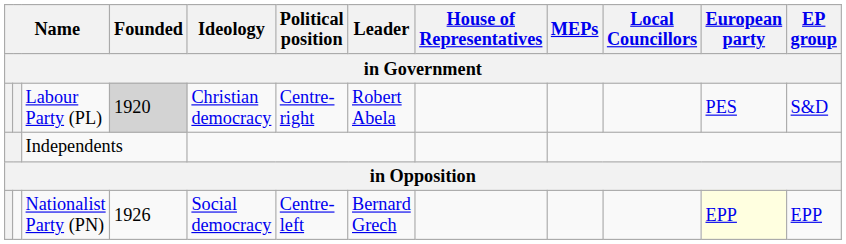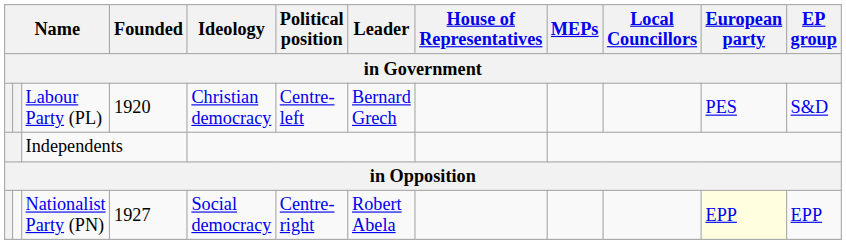(132, 107) lightgrey background -> (132, 107) no background
(307, 107) Centre-right -> (307, 107) Centre-left
(377, 107) Robert Abela -> (381, 107) Bernard Grech
(132, 214) 1926 -> (132, 214) 1927
(307, 214) Centre-left -> (307, 214) Centre-right
(381, 214) Bernard Grech -> (377, 214) Robert Abela
